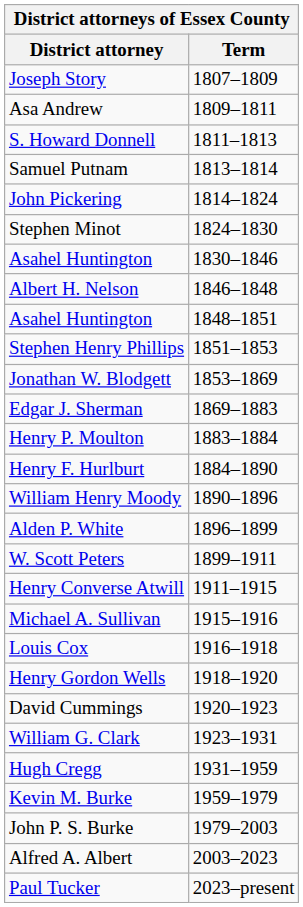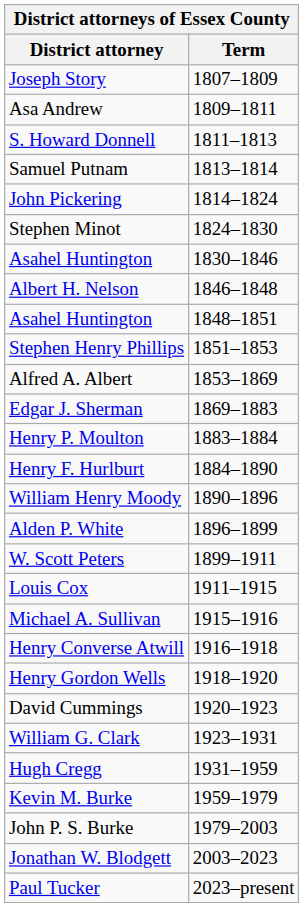(90, 378) Jonathan W. Blodgett -> (71, 378) Alfred A. Albert
(97, 588) Henry Converse Atwill -> (49, 588) Louis Cox
(49, 648) Louis Cox -> (97, 648) Henry Converse Atwill
(71, 857) Alfred A. Albert -> (90, 857) Jonathan W. Blodgett
